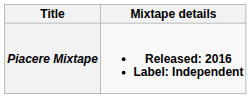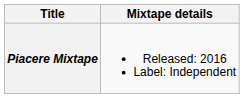(173, 65) bold -> (170, 65) normal
